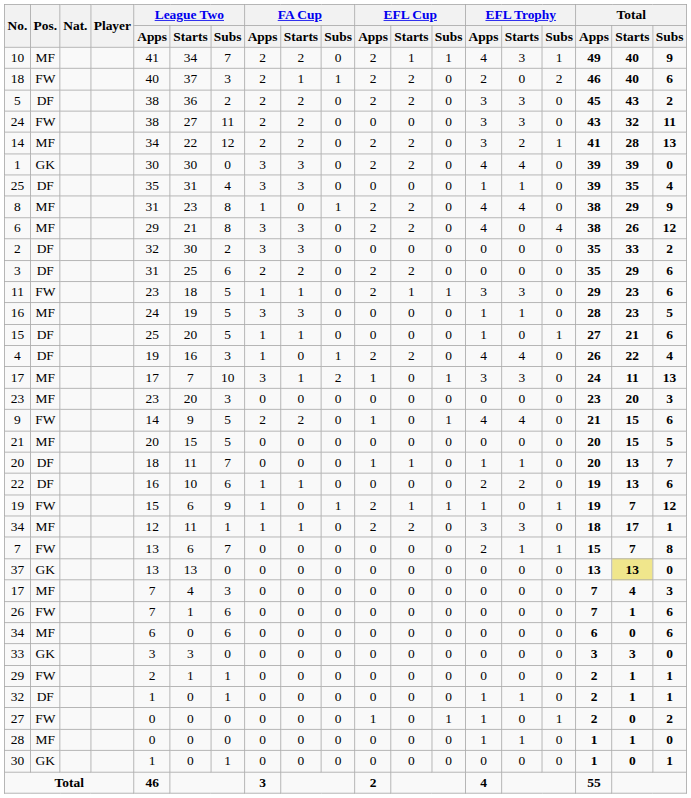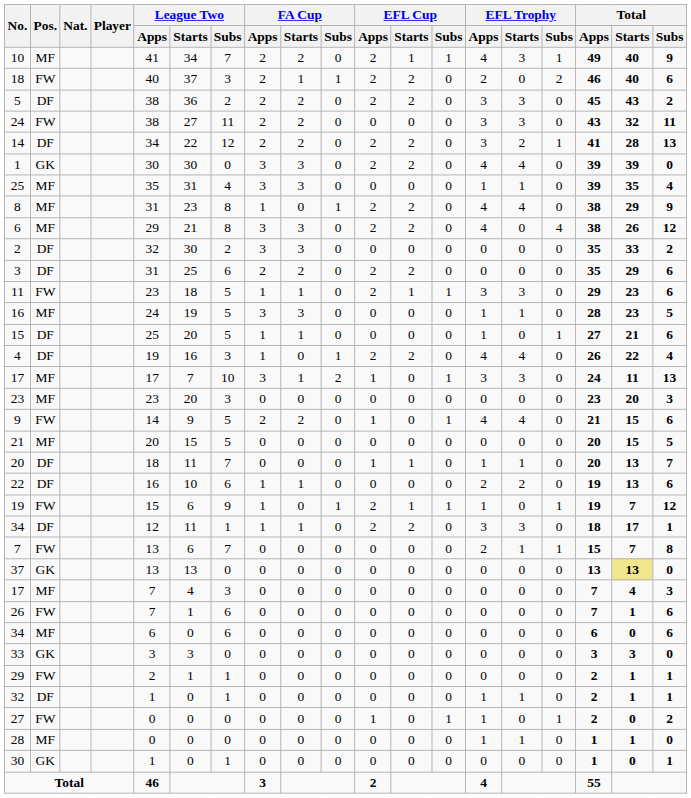(45, 143) MF -> (45, 143) DF
(45, 185) DF -> (45, 185) MF
(45, 526) MF -> (45, 526) DF
